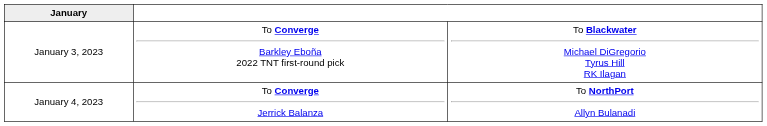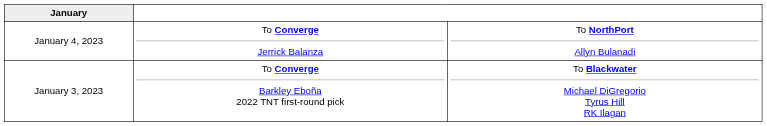rows swapped: (69, 52) <-> (69, 102)
